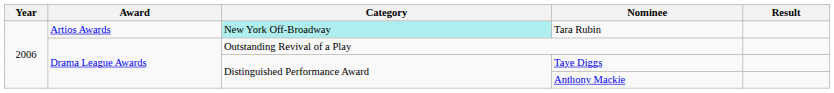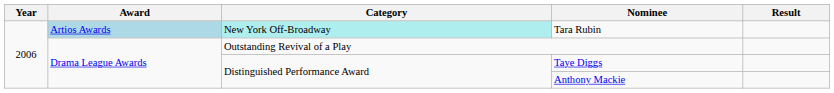(80, 29) no background -> (80, 29) lightblue background
